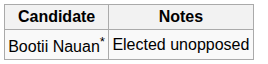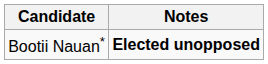(181, 44) normal -> (186, 44) bold
